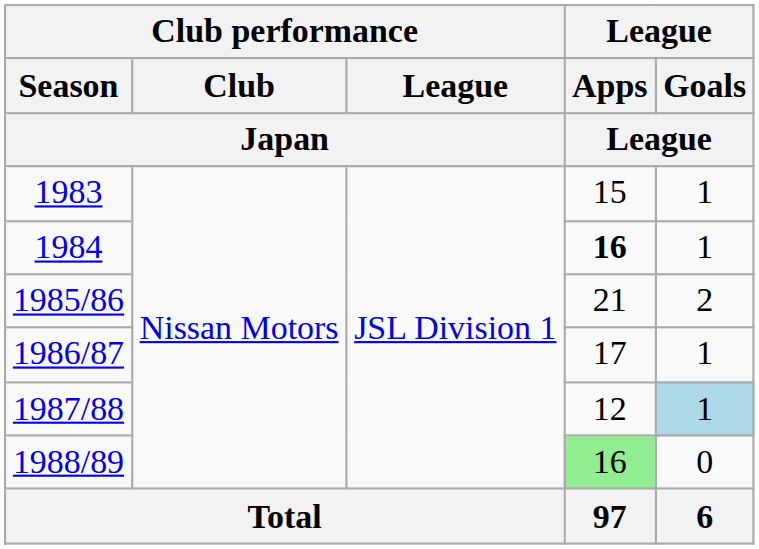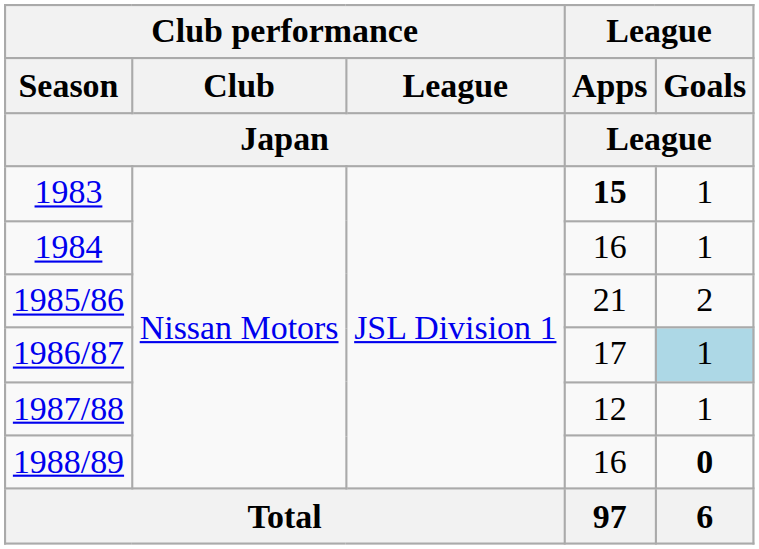(610, 192) normal -> (610, 192) bold
(610, 246) bold -> (610, 246) normal
(705, 354) no background -> (705, 354) lightblue background
(705, 407) lightblue background -> (705, 407) no background
(610, 461) lightgreen background -> (610, 461) no background
(705, 461) normal -> (705, 461) bold
